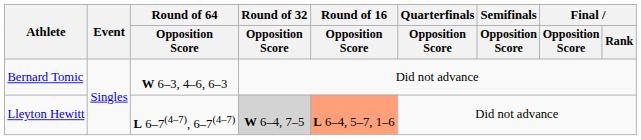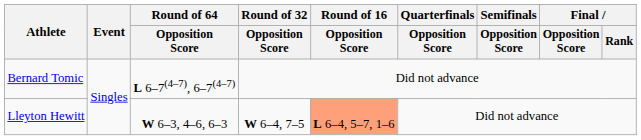(184, 85) W 6–3, 4–6, 6–3 -> (184, 86) L 6–7(4–7), 6–7(4–7)
(184, 122) L 6–7(4–7), 6–7(4–7) -> (184, 124) W 6–3, 4–6, 6–3
(274, 122) lightgrey background -> (274, 124) no background
